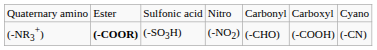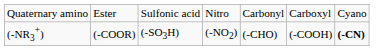(116, 34) bold -> (114, 34) normal
(353, 34) normal -> (351, 34) bold
